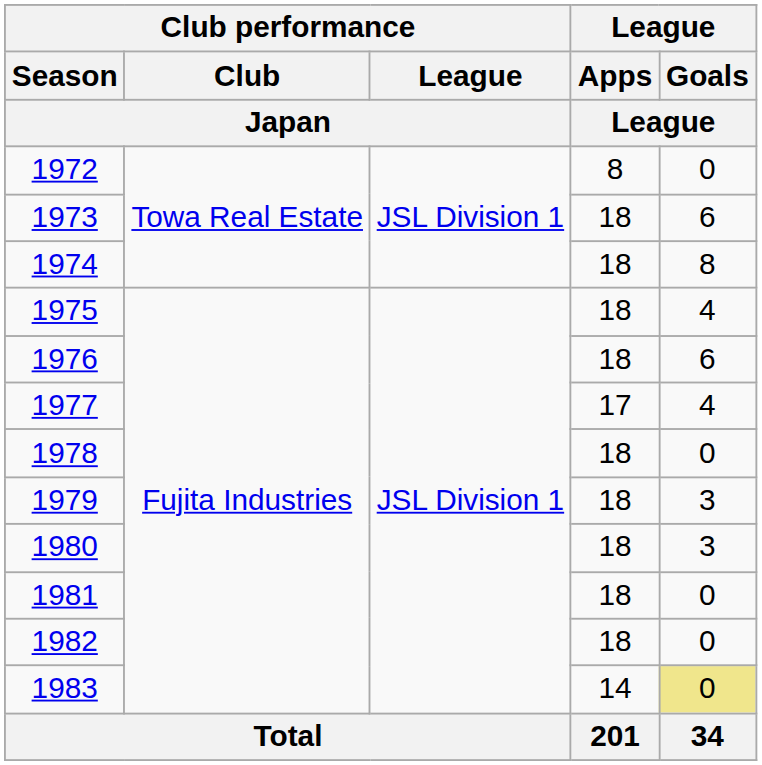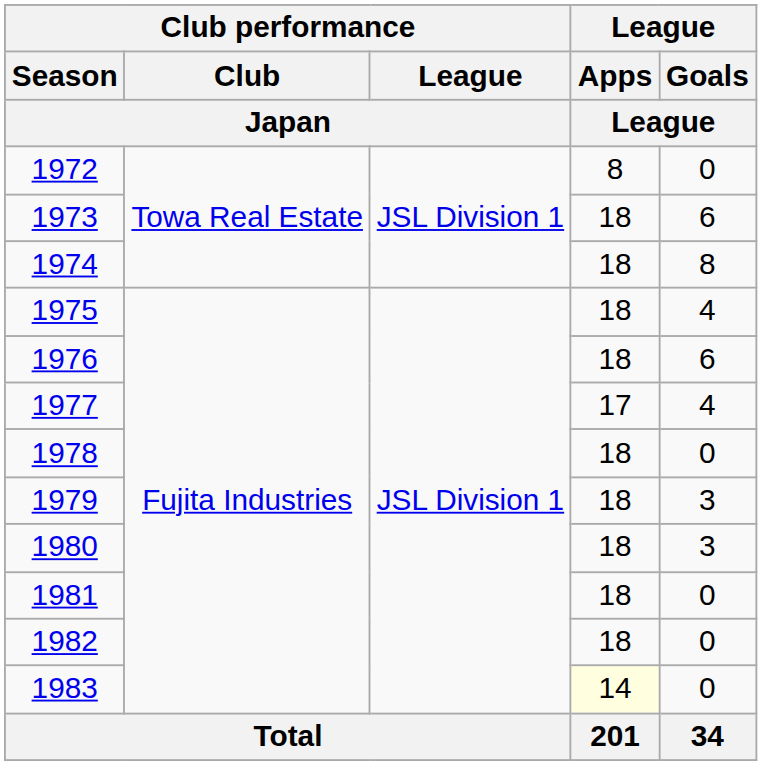(615, 688) no background -> (615, 688) lightyellow background
(707, 688) khaki background -> (707, 688) no background
